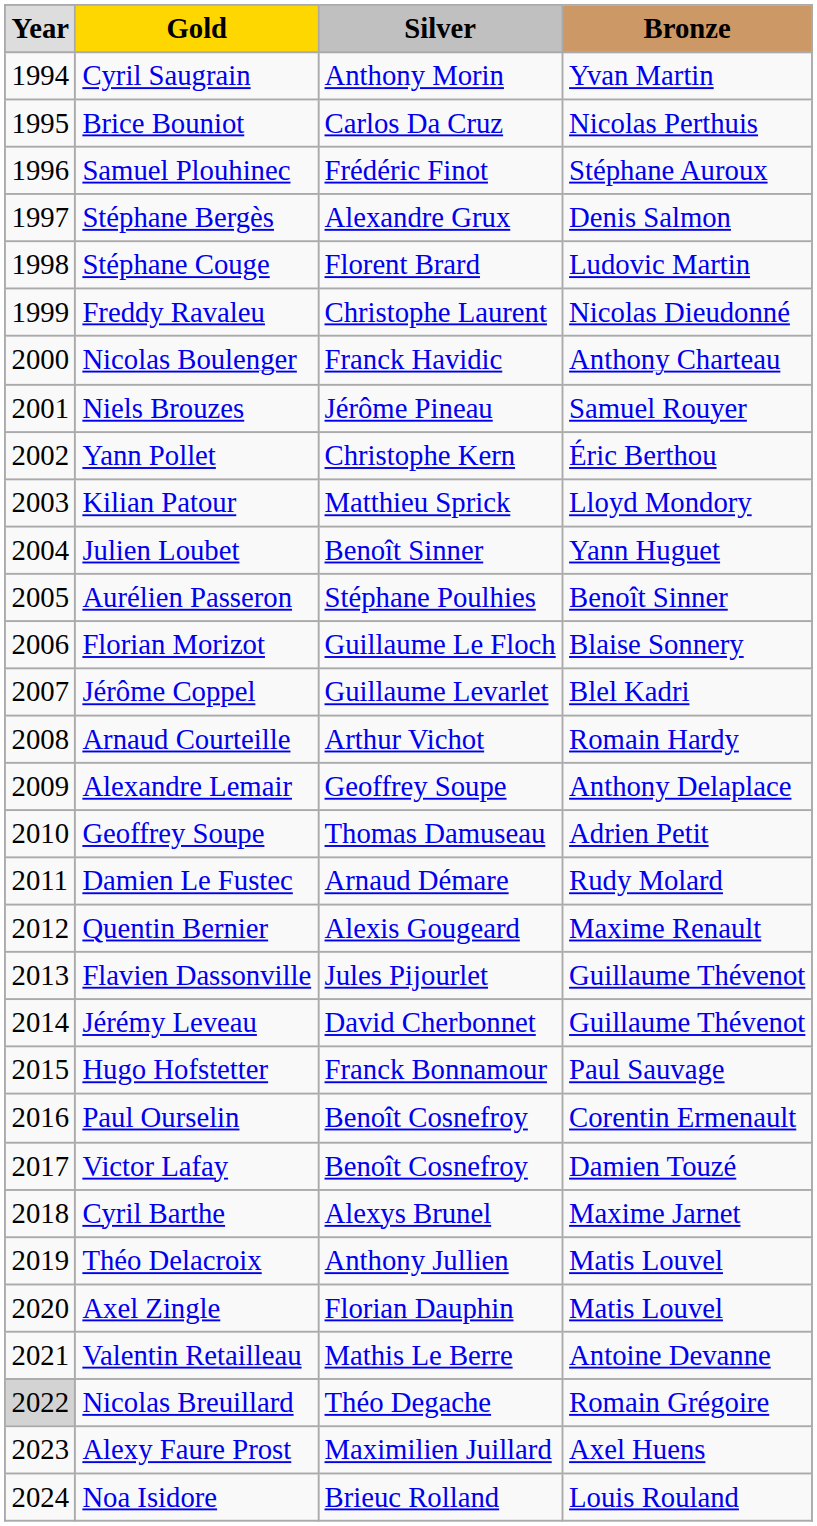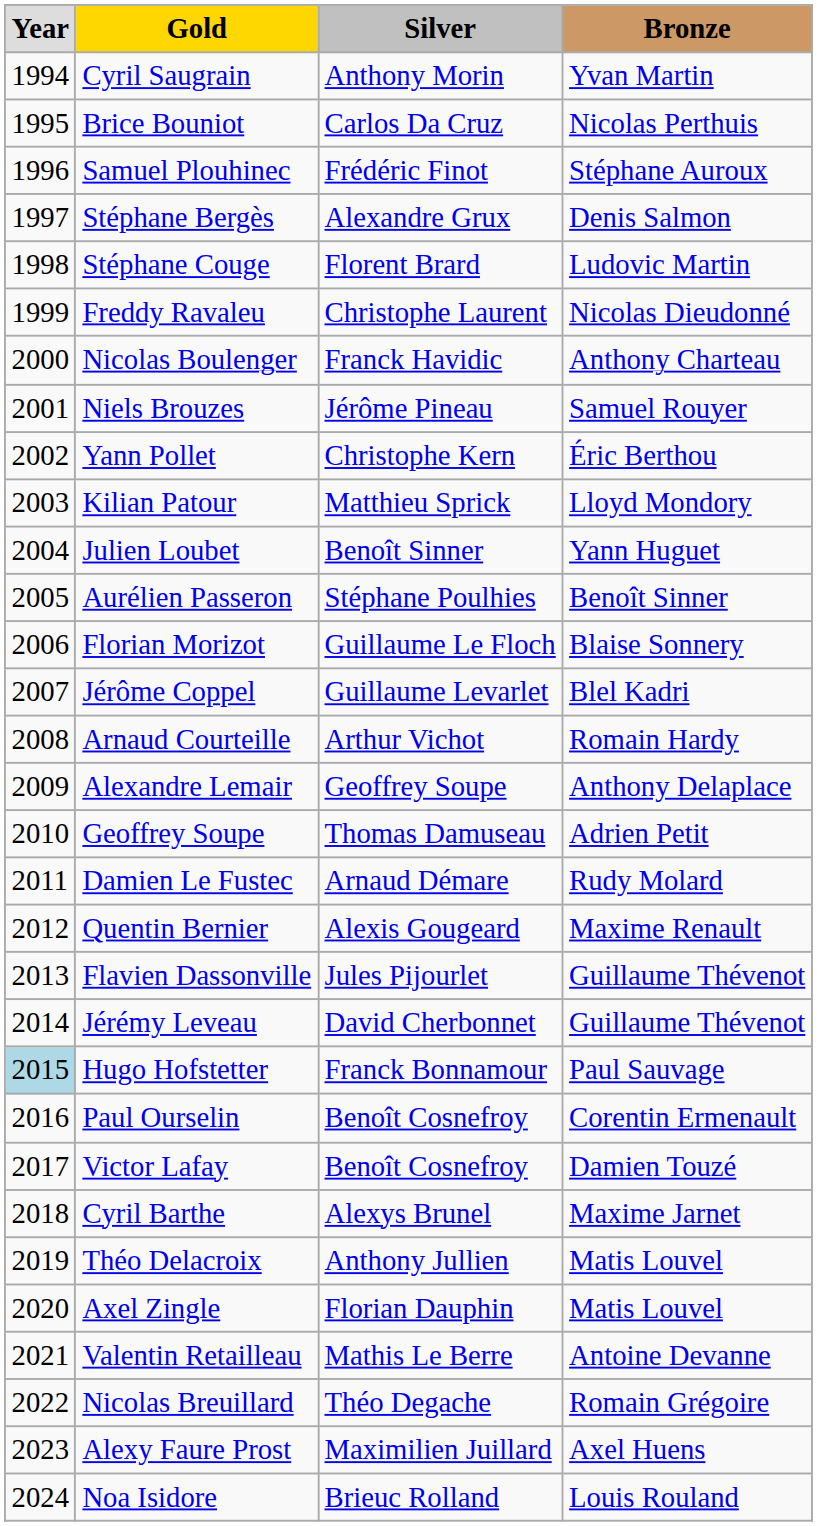(40, 1070) no background -> (40, 1070) lightblue background
(40, 1402) lightgrey background -> (40, 1402) no background
